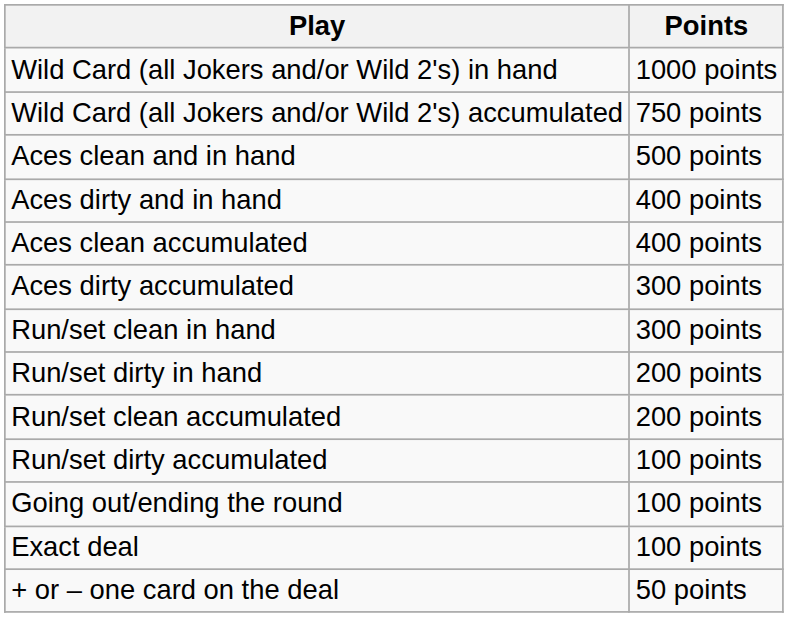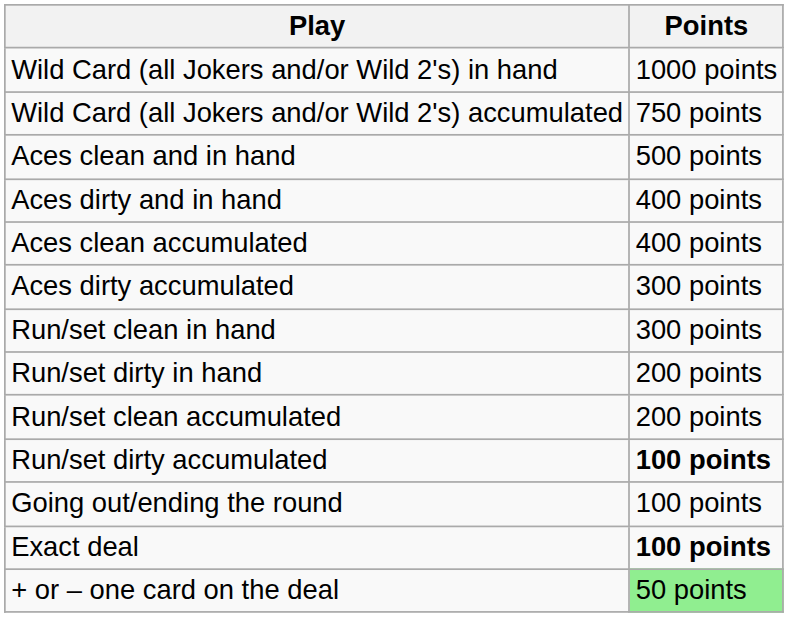(699, 460) normal -> (703, 460) bold
(699, 546) normal -> (703, 546) bold
(691, 590) no background -> (691, 590) lightgreen background
